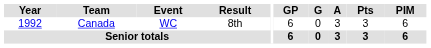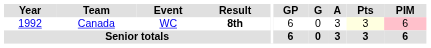(235, 23) normal -> (235, 23) bold
(365, 23) no background -> (365, 23) lightyellow background
(405, 23) no background -> (405, 23) pink background
